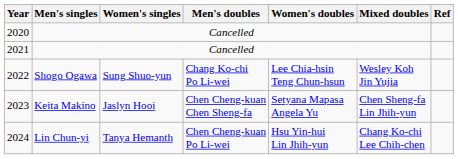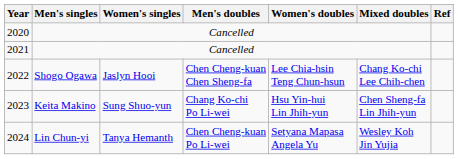(137, 75) Sung Shuo-yun -> (129, 75) Jaslyn Hooi
(217, 75) Chang Ko-chi Po Li-wei -> (226, 75) Chen Cheng-kuan Chen Sheng-fa
(386, 75) Wesley Koh Jin Yujia -> (392, 75) Chang Ko-chi Lee Chih-chen
(129, 106) Jaslyn Hooi -> (137, 106) Sung Shuo-yun
(226, 106) Chen Cheng-kuan Chen Sheng-fa -> (217, 106) Chang Ko-chi Po Li-wei
(307, 106) Setyana Mapasa Angela Yu -> (300, 106) Hsu Yin-hui Lin Jhih-yun
(300, 138) Hsu Yin-hui Lin Jhih-yun -> (307, 138) Setyana Mapasa Angela Yu
(392, 138) Chang Ko-chi Lee Chih-chen -> (386, 138) Wesley Koh Jin Yujia
